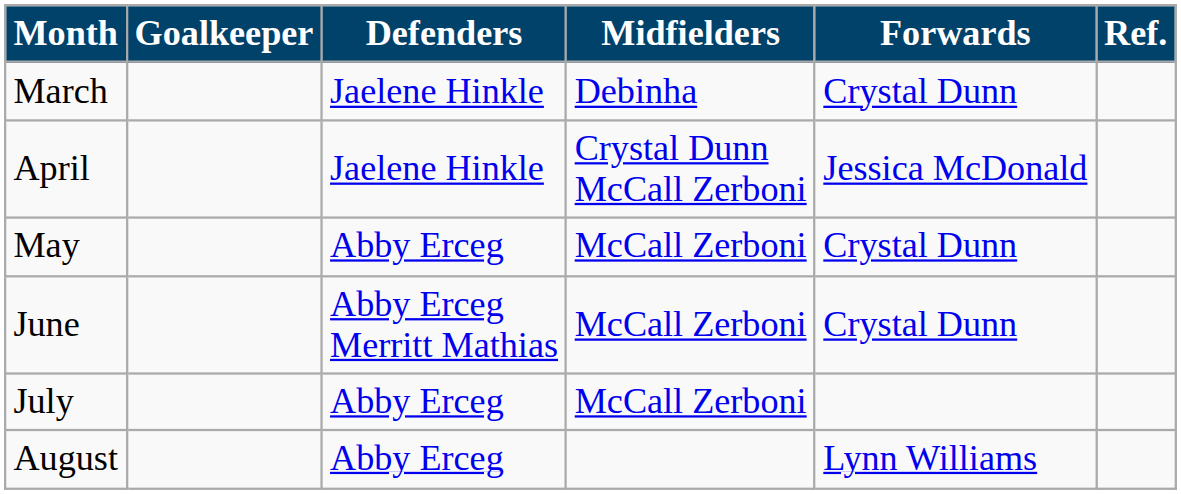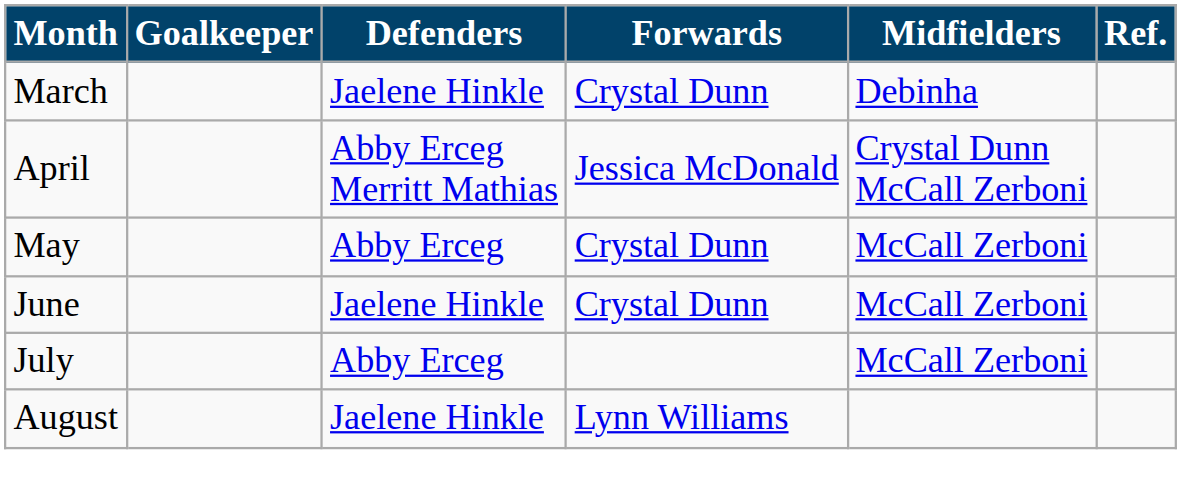columns swapped: (691, 33) <-> (955, 33)
(437, 168) Jaelene Hinkle -> (444, 168) Abby Erceg Merritt Mathias
(444, 323) Abby Erceg Merritt Mathias -> (437, 303) Jaelene Hinkle
(417, 458) Abby Erceg -> (437, 417) Jaelene Hinkle
